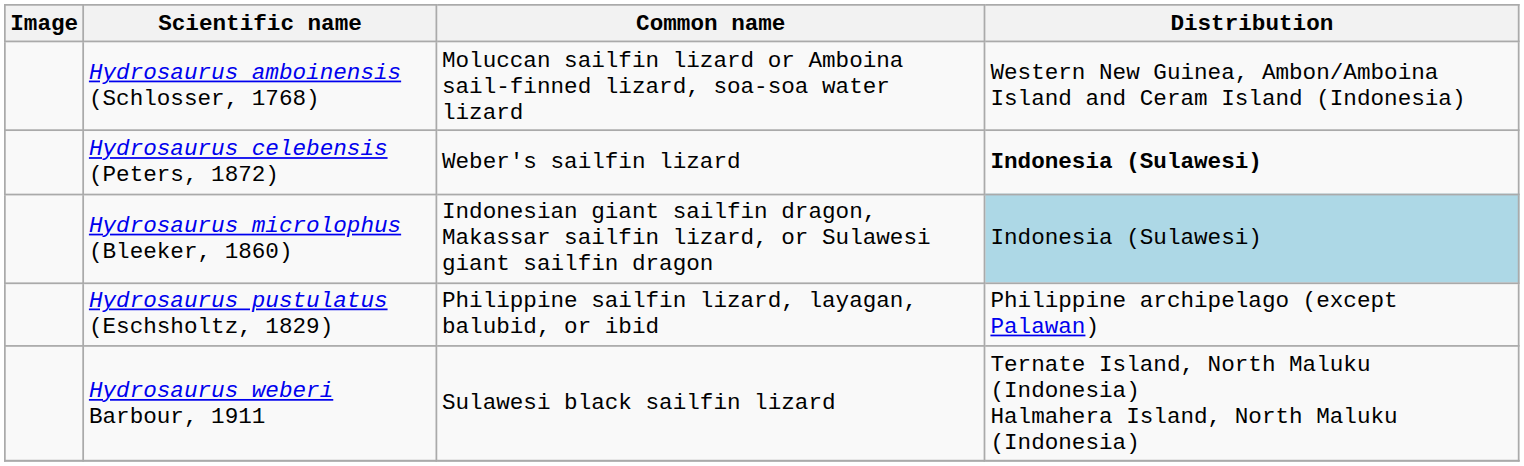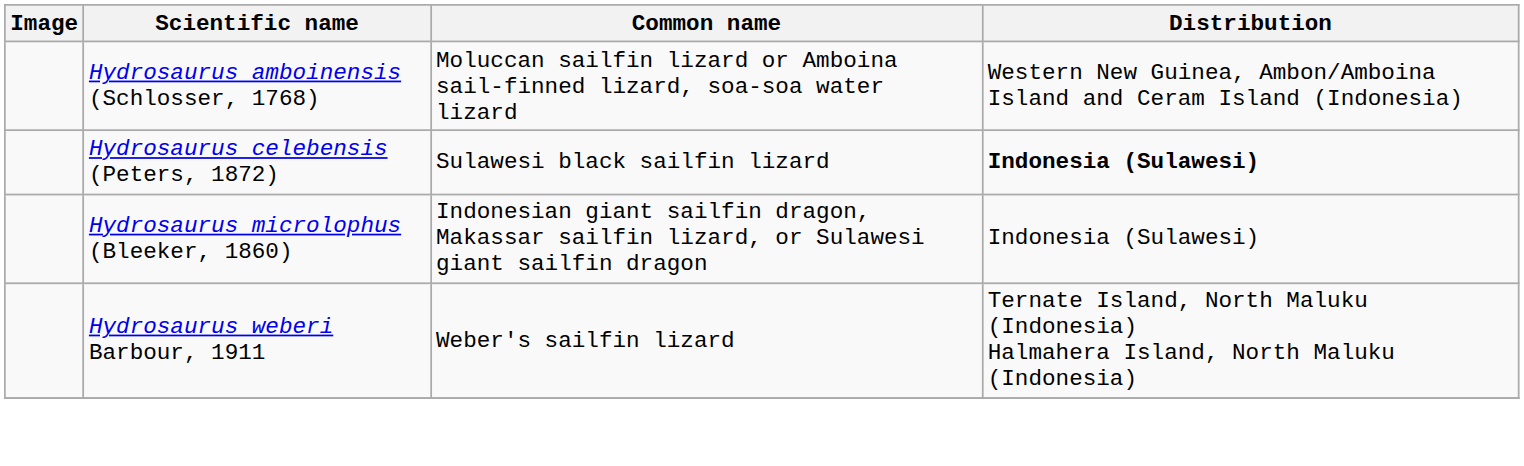(591, 162) Weber's sailfin lizard -> (633, 162) Sulawesi black sailfin lizard
(1126, 238) lightblue background -> (1123, 238) no background
- row: (238, 314)
(639, 403) Sulawesi black sailfin lizard -> (585, 340) Weber's sailfin lizard
